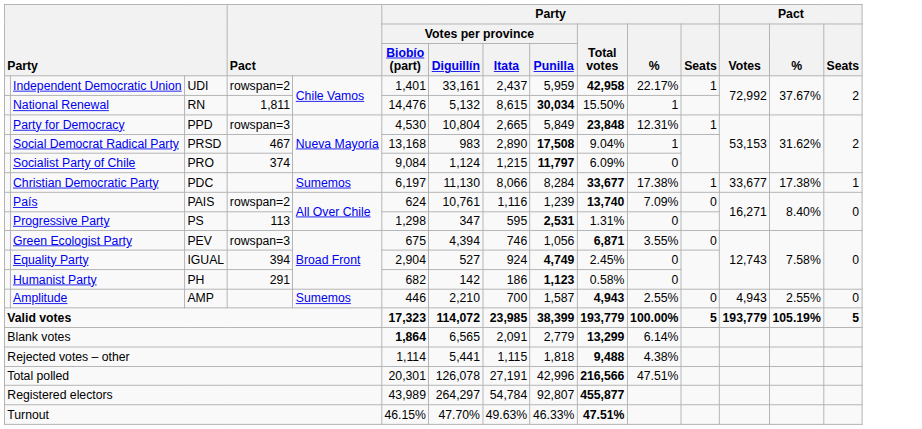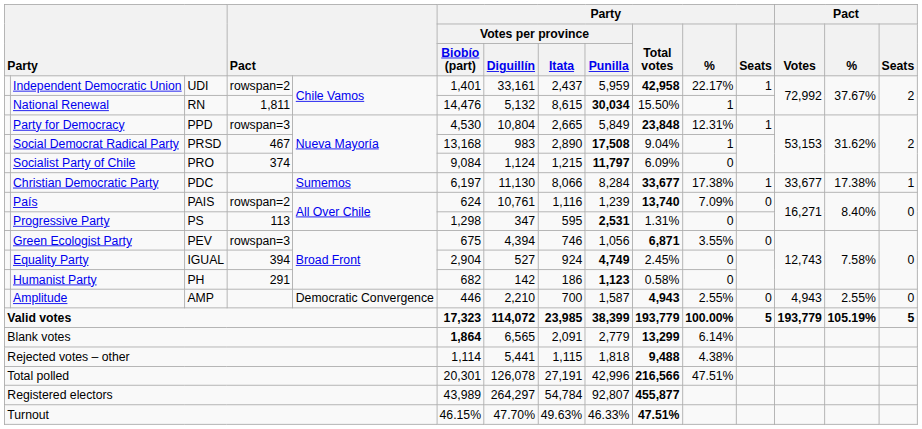(323, 299) Sumemos -> (365, 299) Democratic Convergence
